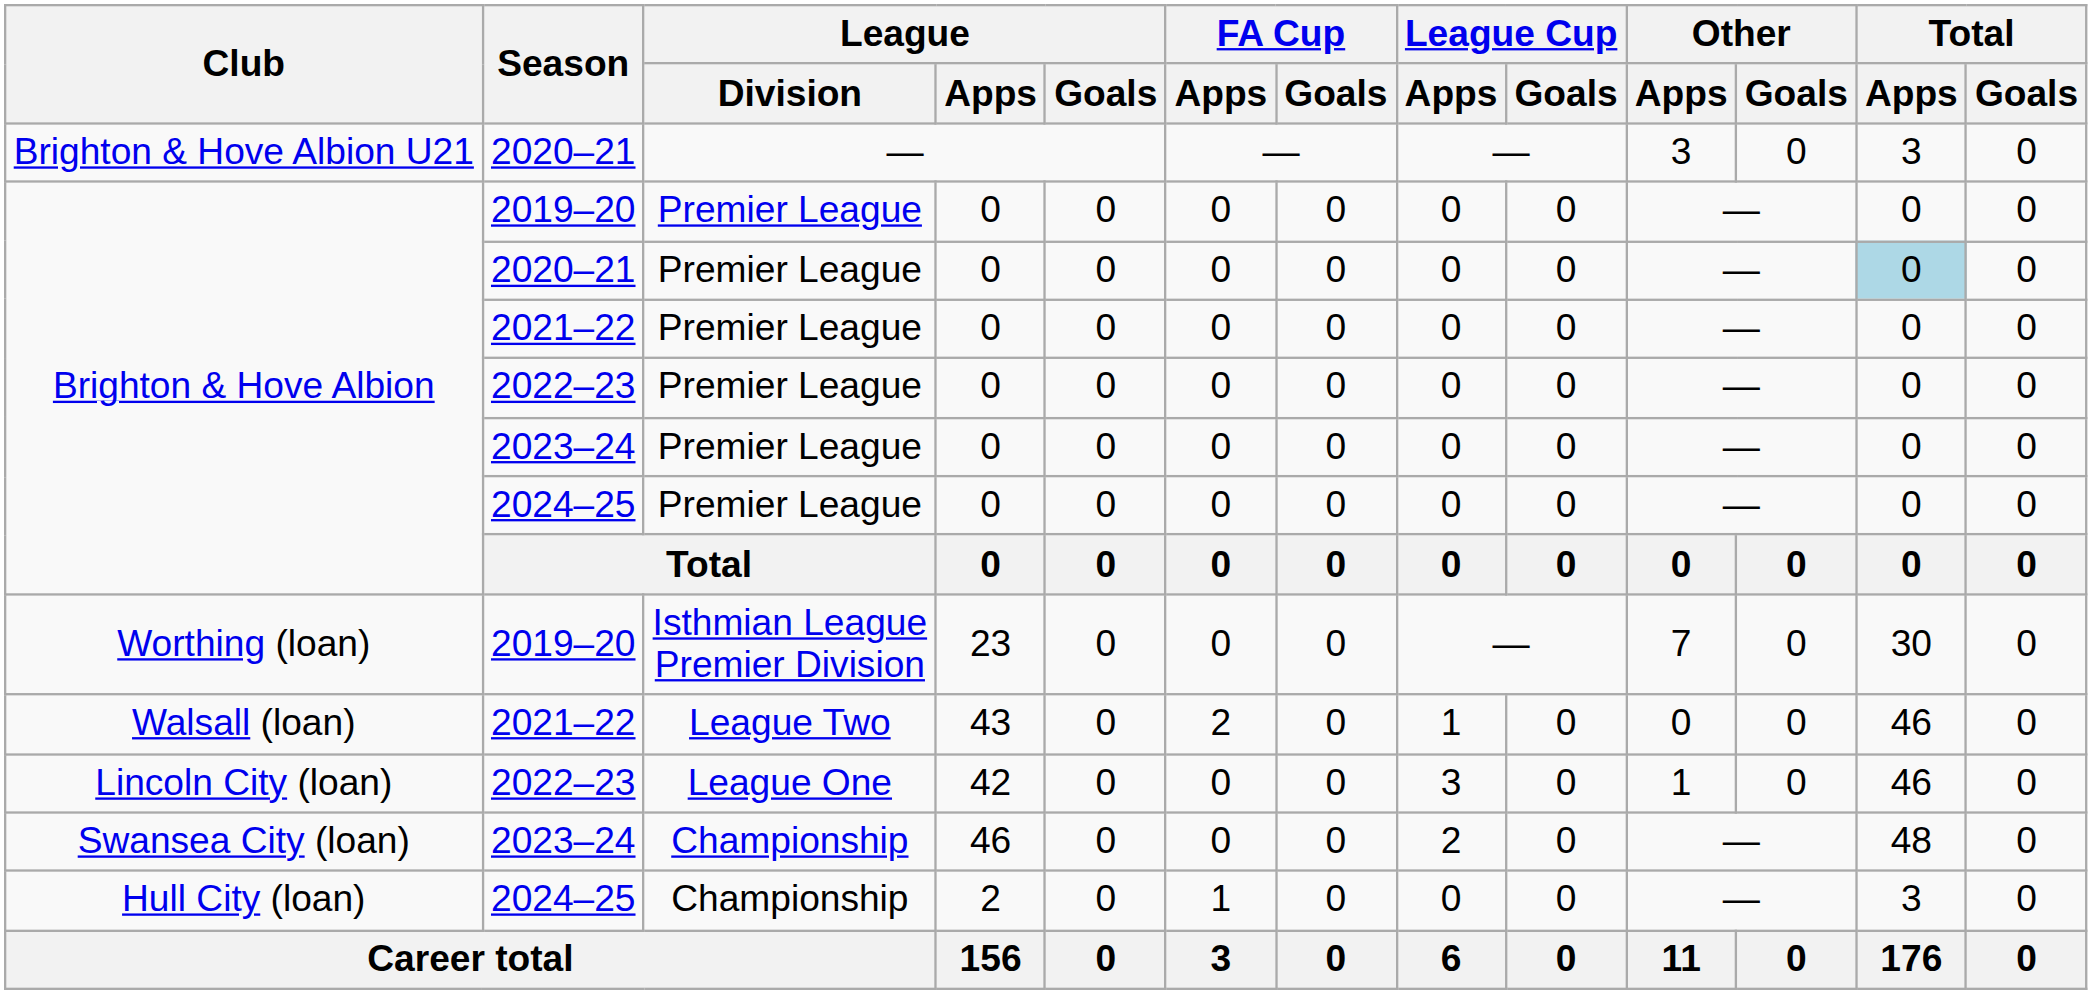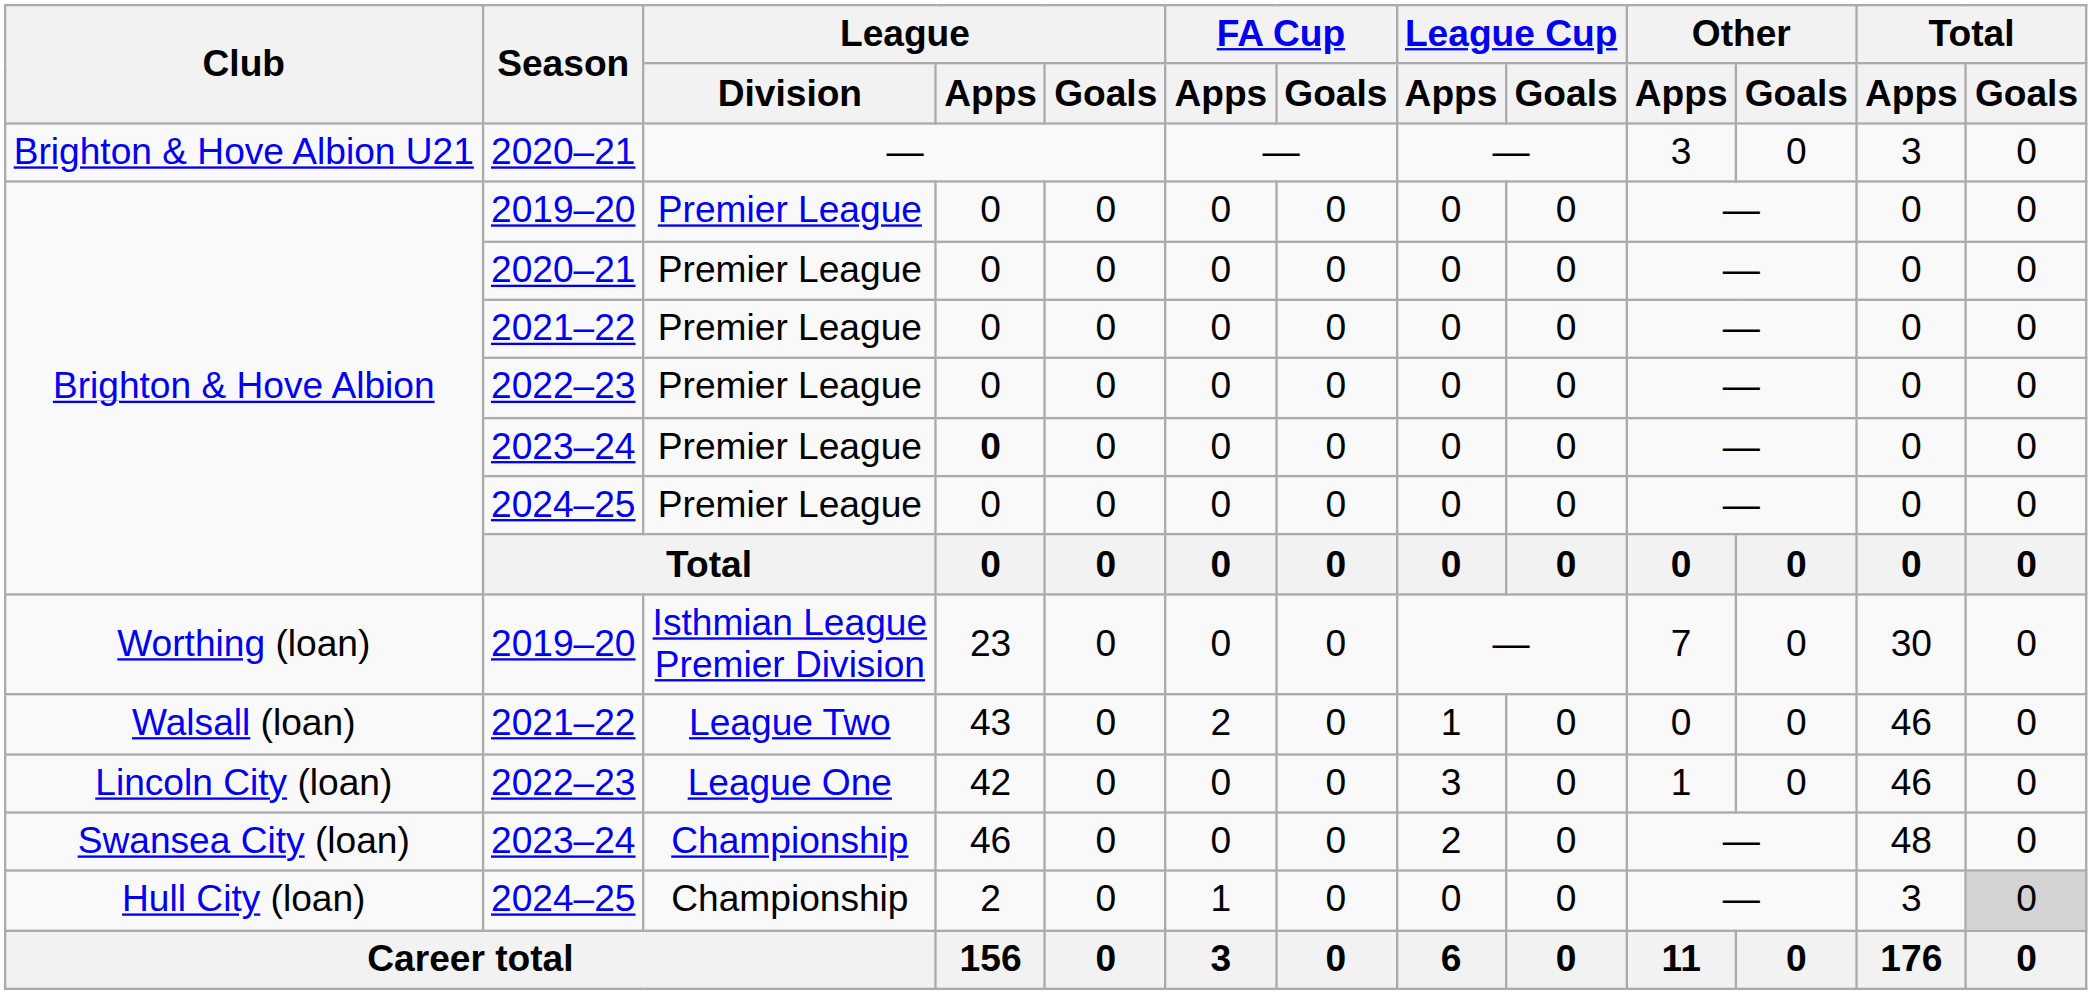(1911, 269) lightblue background -> (1911, 269) no background
(991, 446) normal -> (991, 446) bold
(2026, 899) no background -> (2026, 899) lightgrey background
